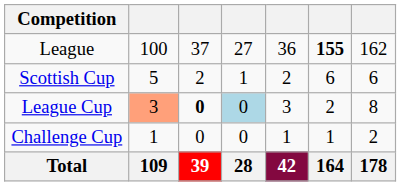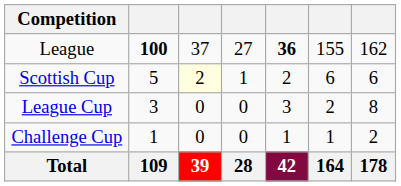(154, 48) normal -> (154, 48) bold
(287, 48) normal -> (287, 48) bold
(330, 48) bold -> (330, 48) normal
(200, 78) no background -> (200, 78) lightyellow background
(154, 107) lightsalmon background -> (154, 107) no background
(200, 107) bold -> (200, 107) normal
(243, 107) lightblue background -> (243, 107) no background
